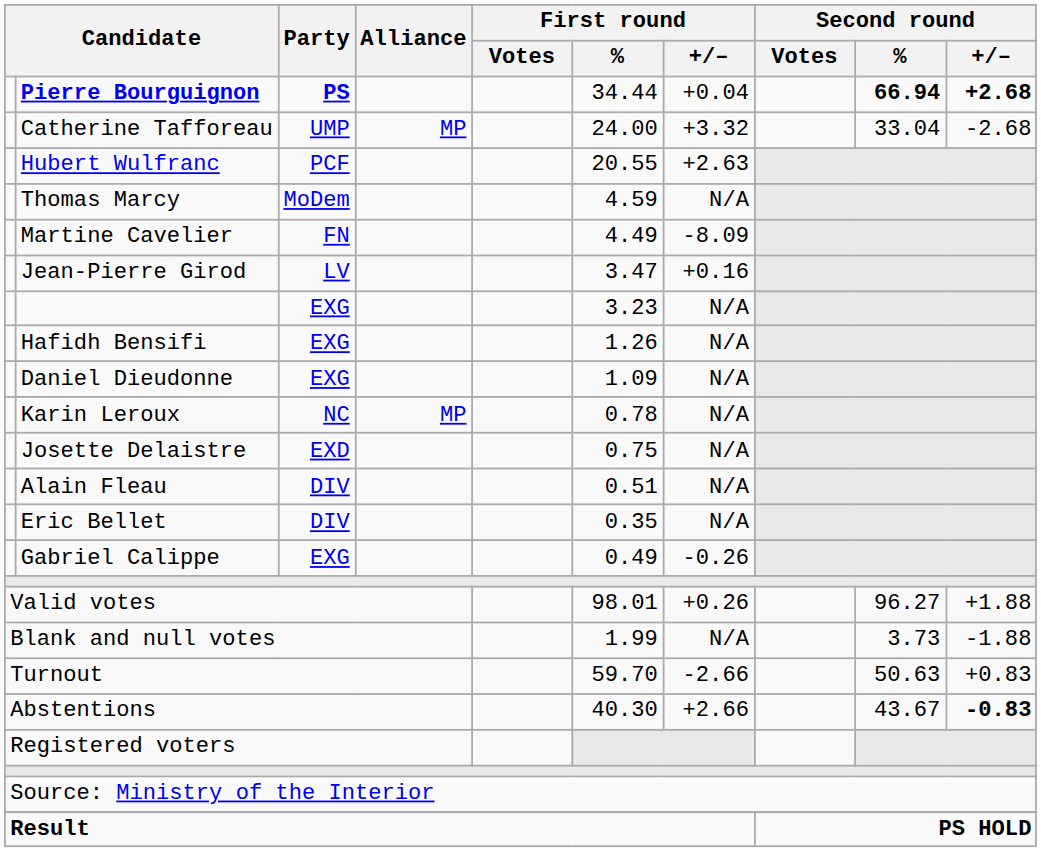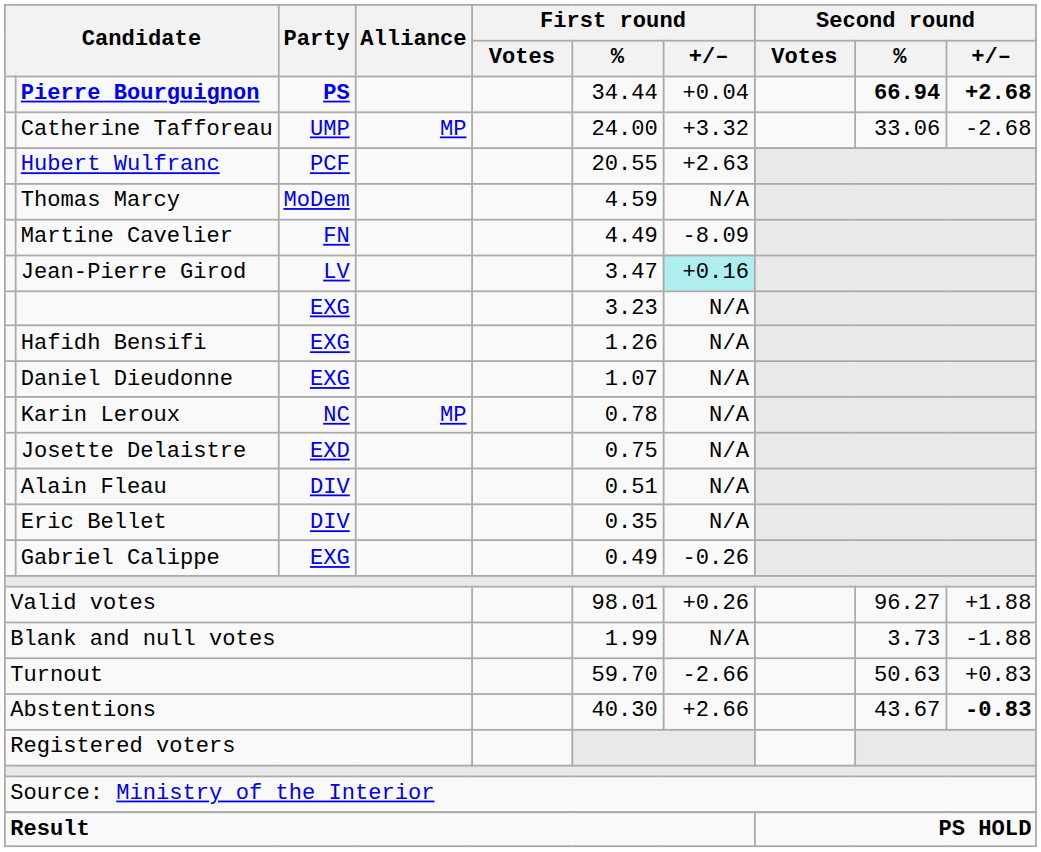(907, 130) 33.04 -> (907, 130) 33.06
(716, 273) no background -> (716, 273) paleturquoise background
(631, 380) 1.09 -> (631, 380) 1.07
